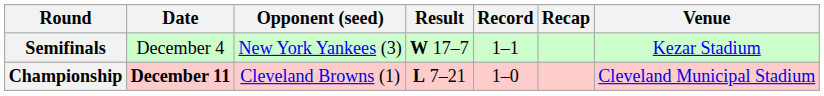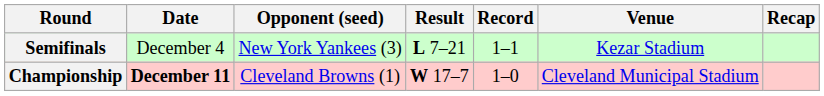columns swapped: (707, 18) <-> (566, 18)
(439, 47) W 17–7 -> (439, 47) L 7–21
(439, 76) L 7–21 -> (439, 76) W 17–7
